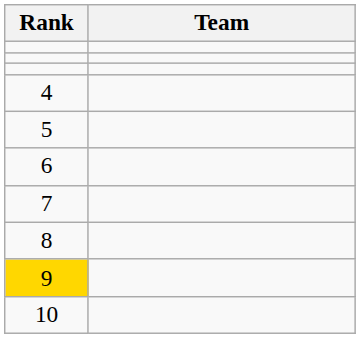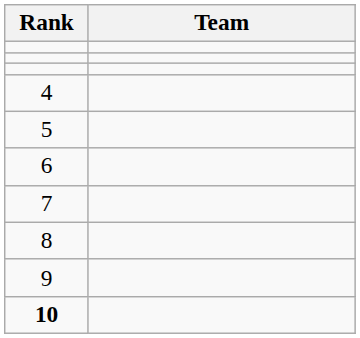(47, 277) gold background -> (47, 277) no background
(47, 314) normal -> (47, 314) bold
